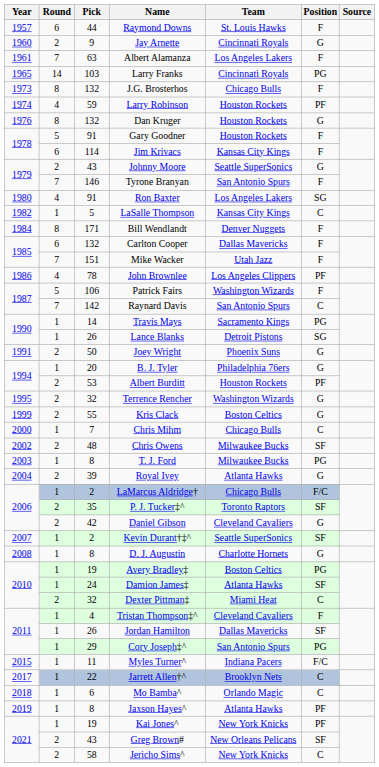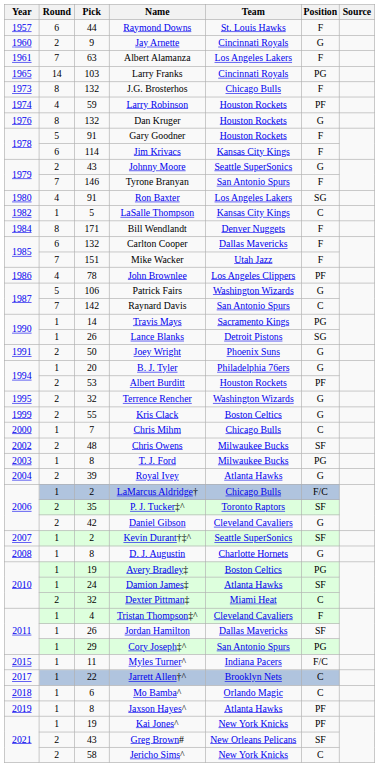(320, 290) F -> (320, 290) G
